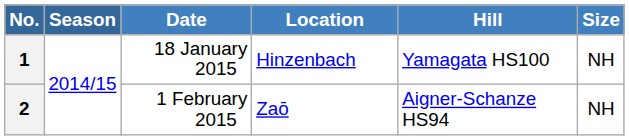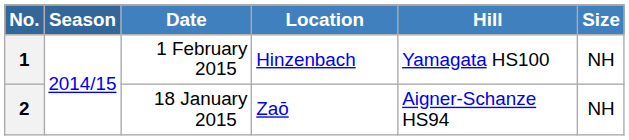(201, 59) 18 January 2015 -> (202, 59) 1 February 2015
(202, 109) 1 February 2015 -> (201, 109) 18 January 2015
